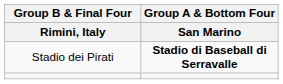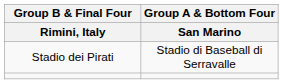(210, 57) bold -> (210, 57) normal
